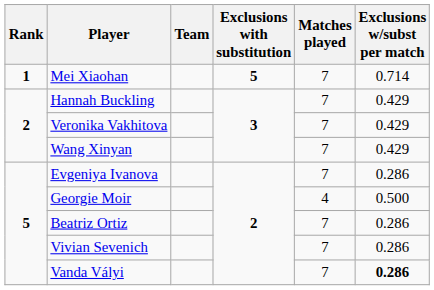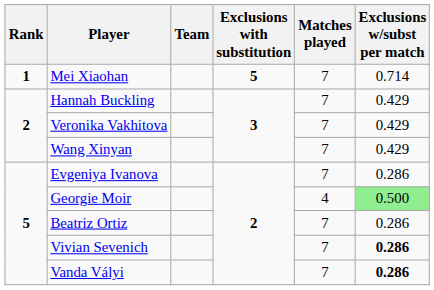(392, 198) no background -> (392, 198) lightgreen background
(392, 247) normal -> (392, 247) bold
